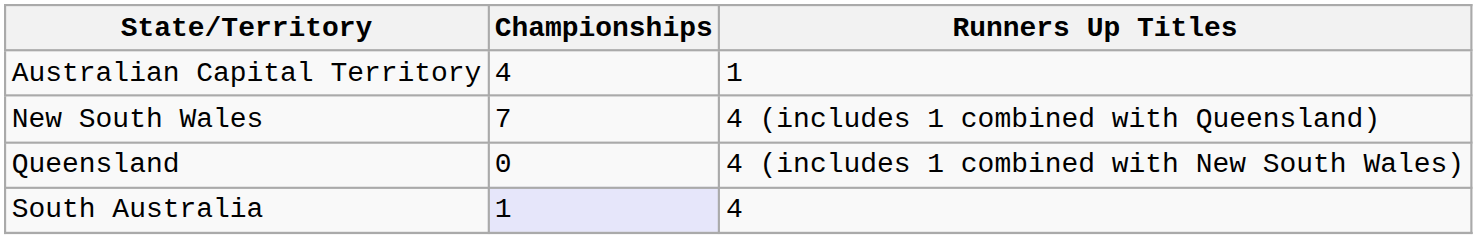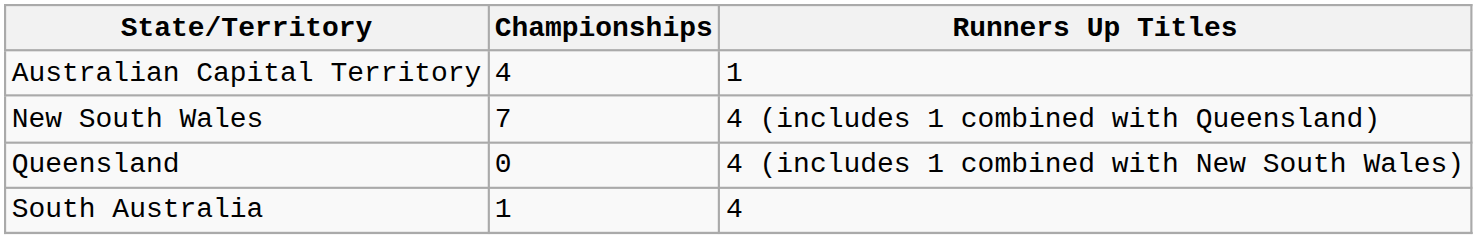(503, 210) lavender background -> (503, 210) no background
